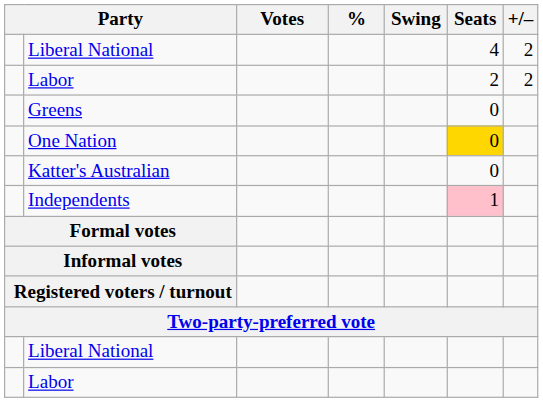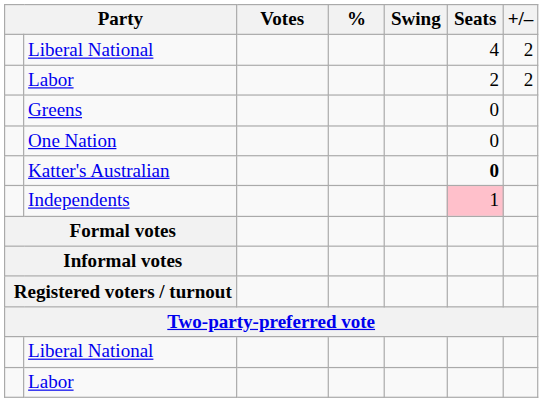(494, 140) gold background -> (494, 140) no background
(494, 170) normal -> (494, 170) bold
